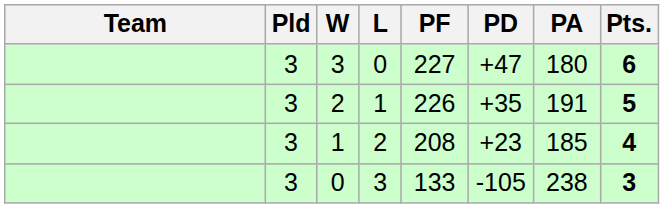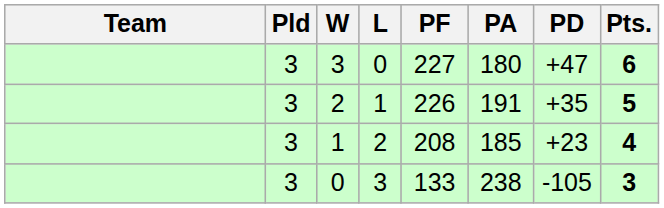columns swapped: (567, 24) <-> (501, 24)
